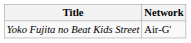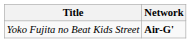(158, 29) normal -> (159, 29) bold
